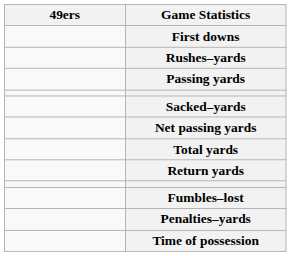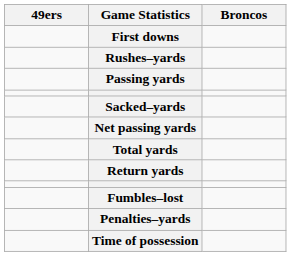+ column: (244, 15)
